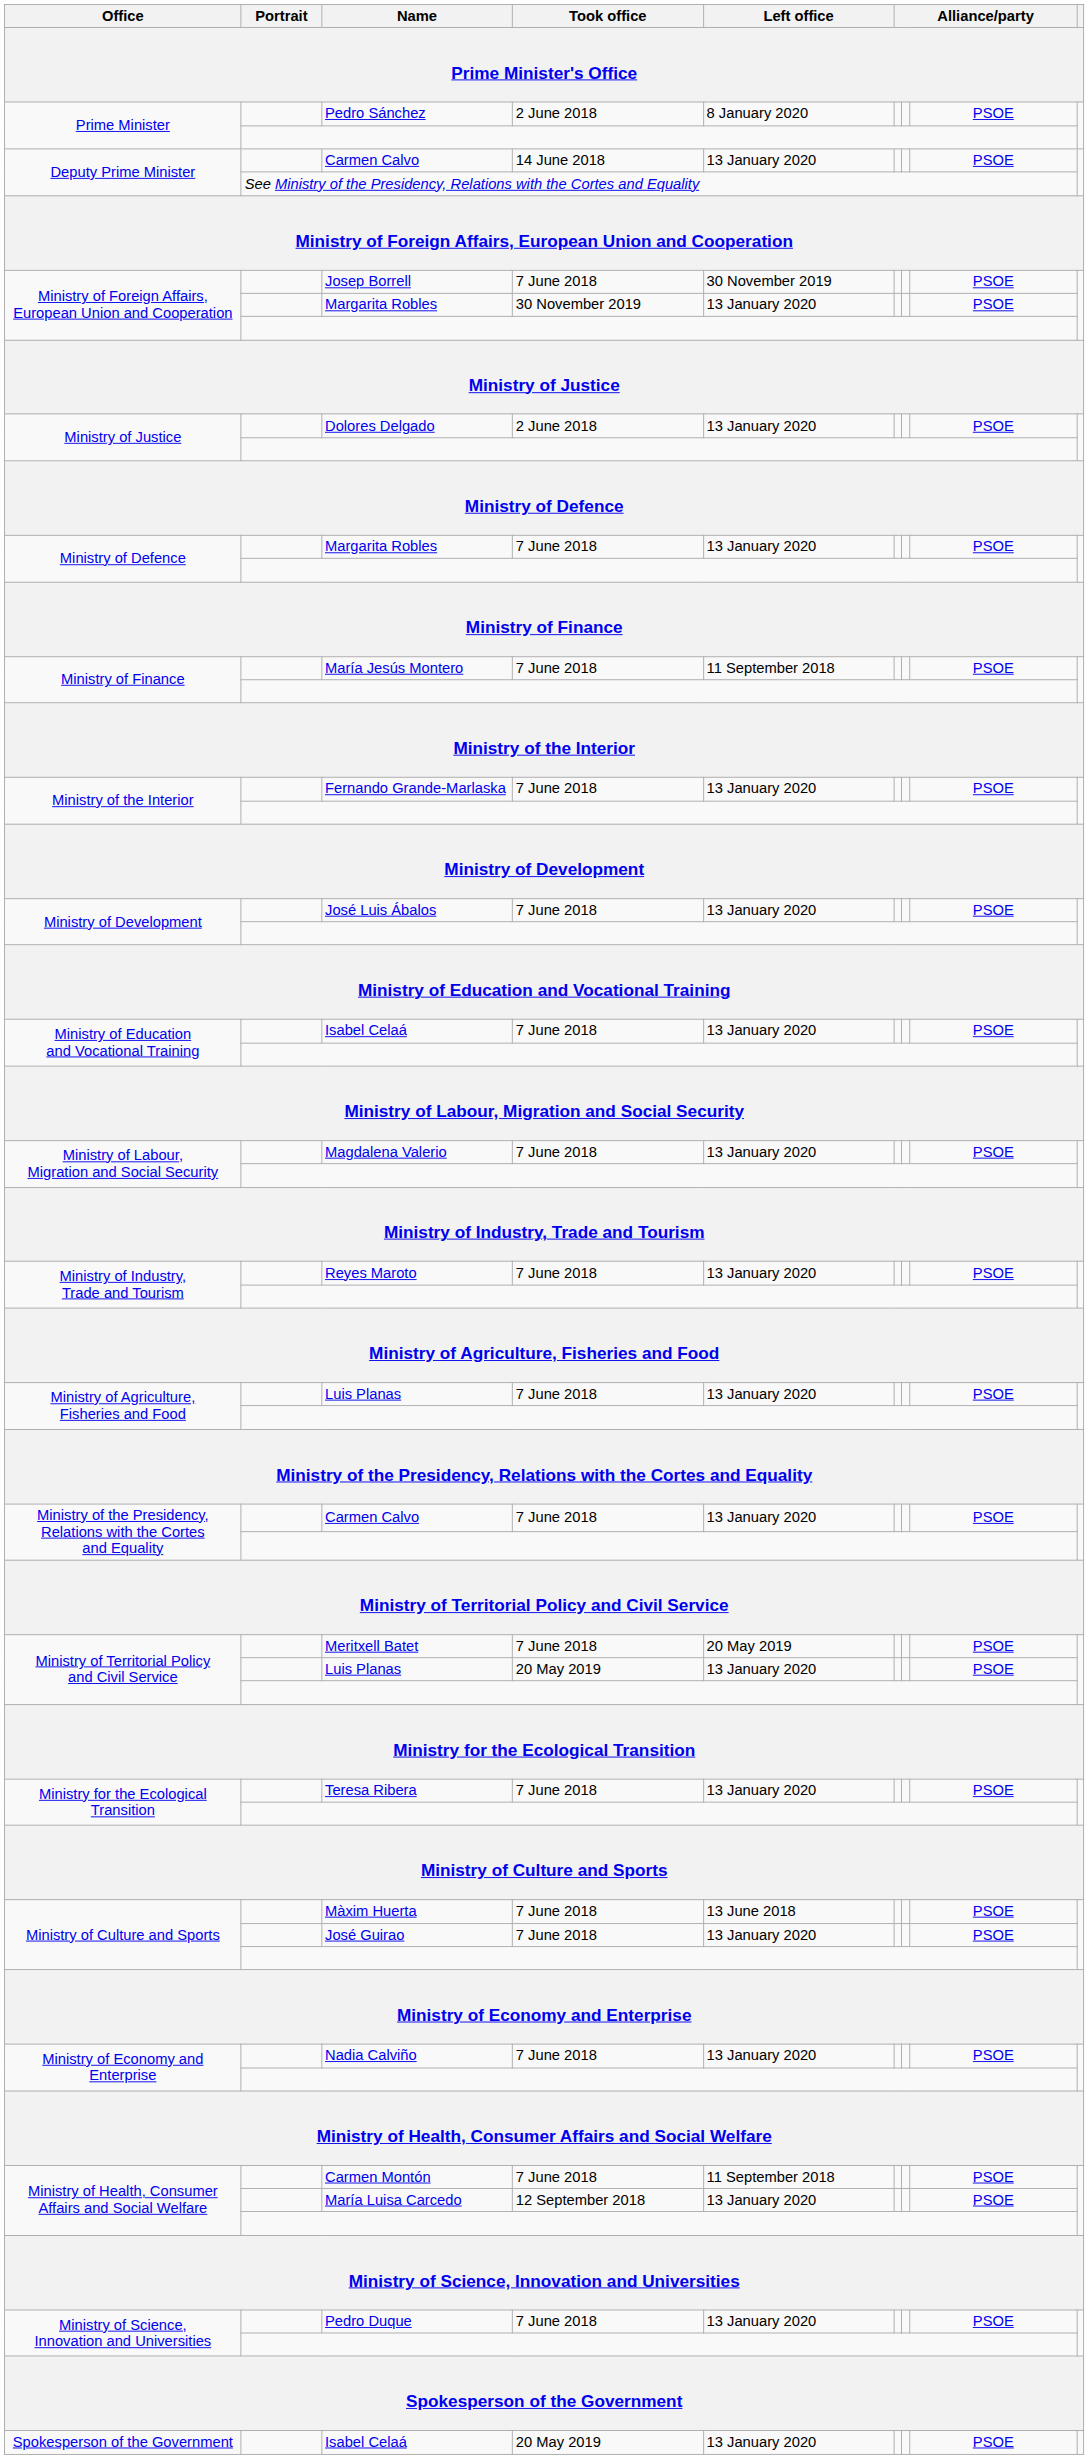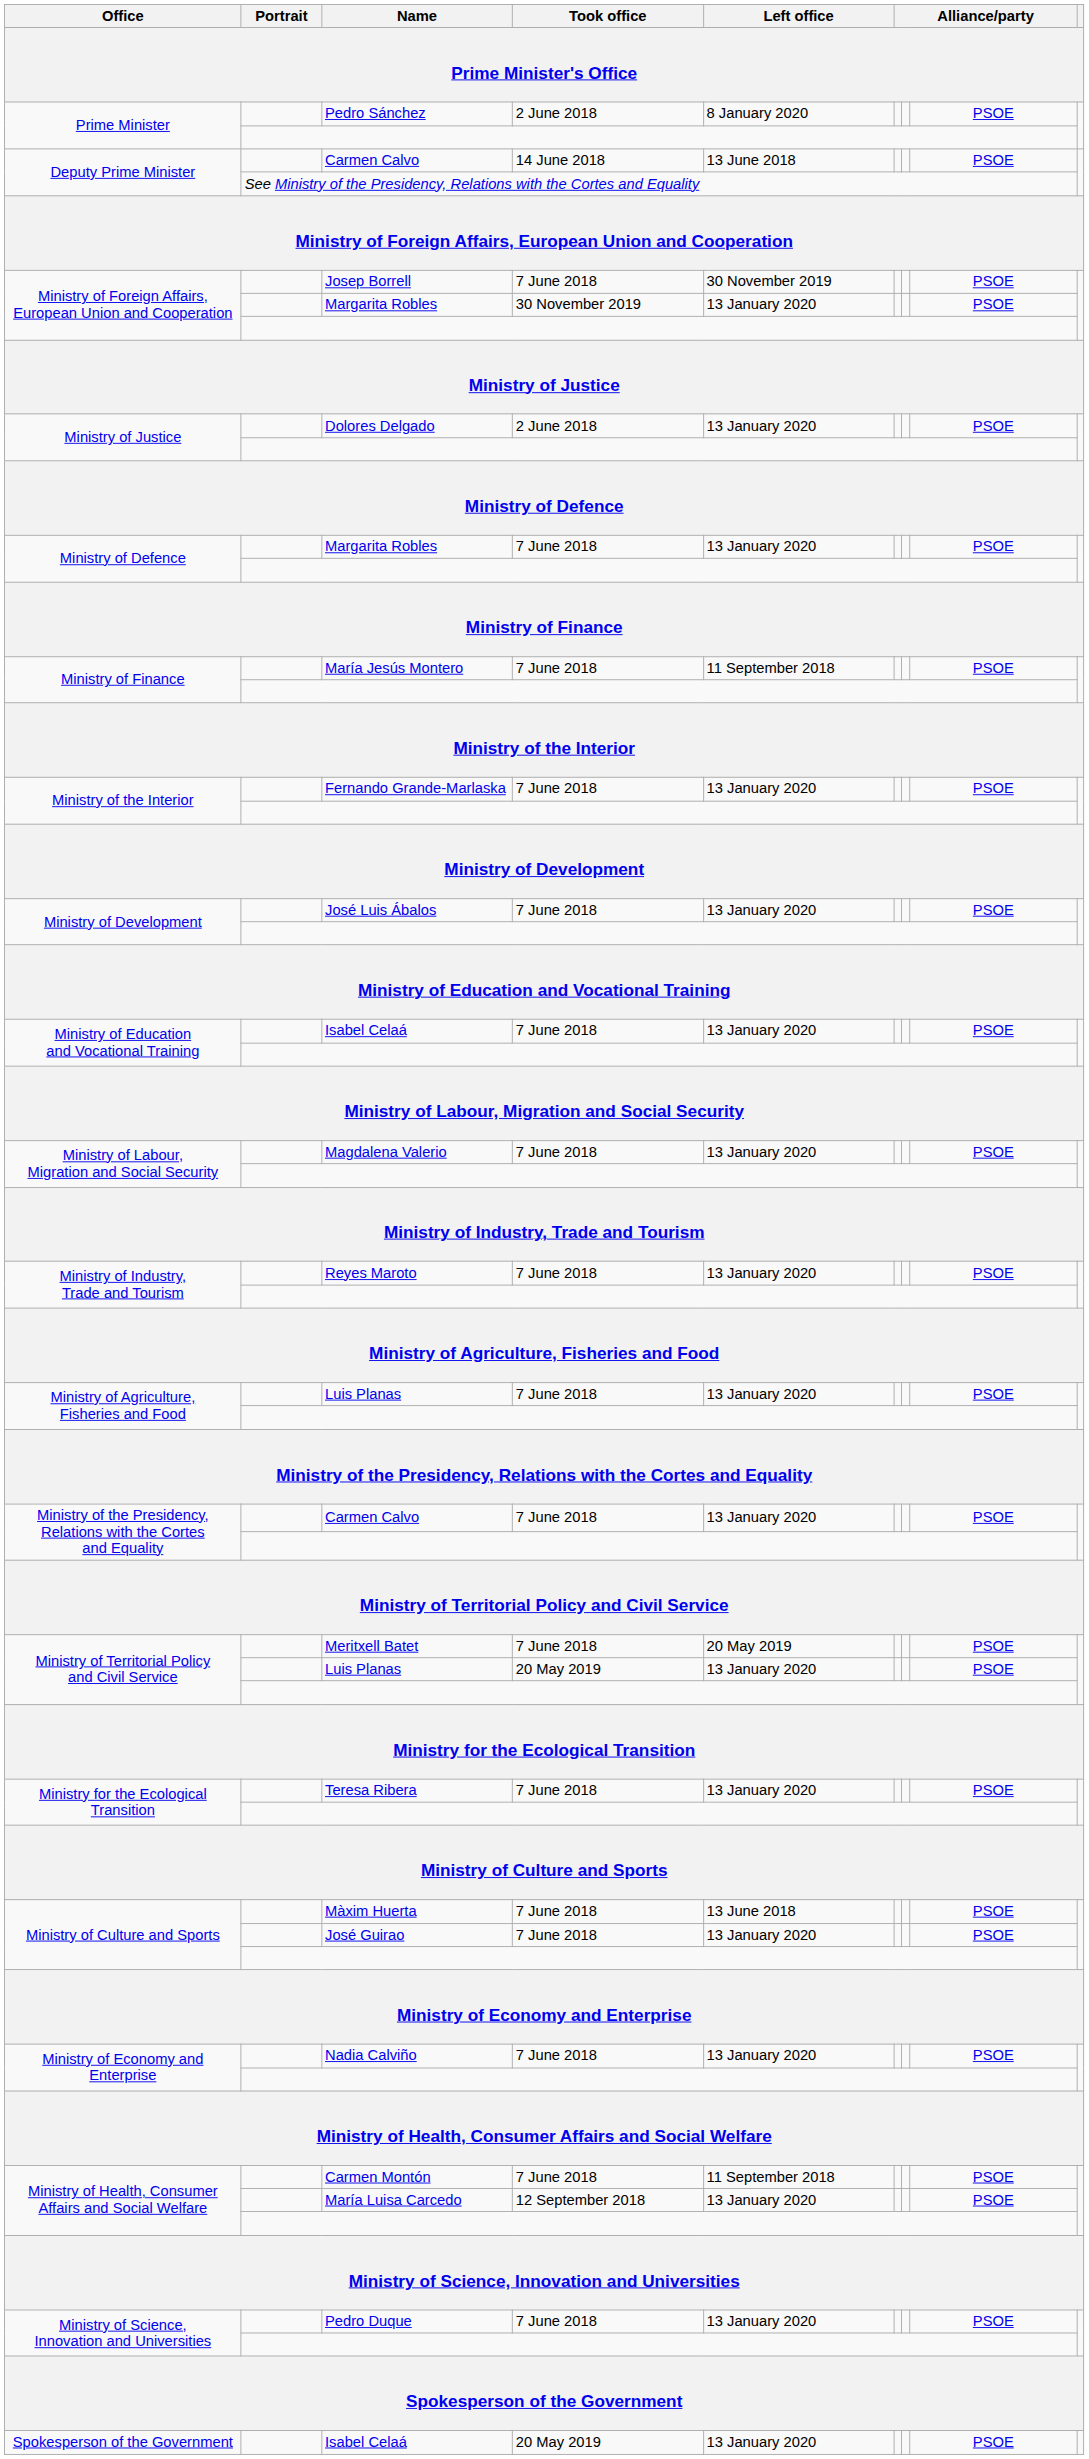(761, 160) 13 January 2020 -> (751, 160) 13 June 2018
